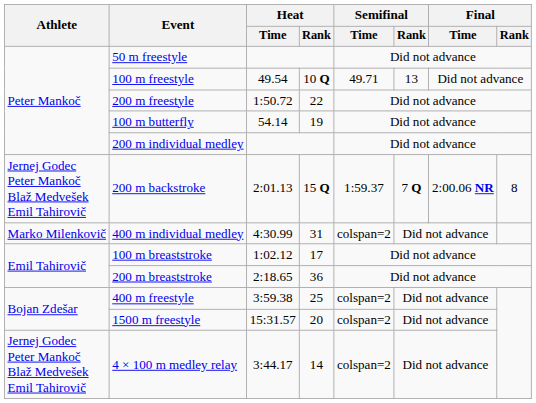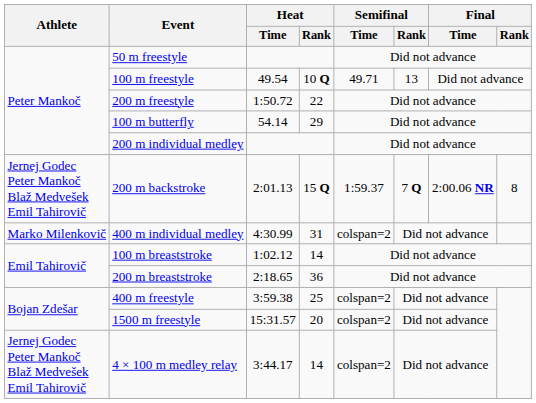(316, 122) 19 -> (316, 122) 29
(316, 255) 17 -> (316, 255) 14
